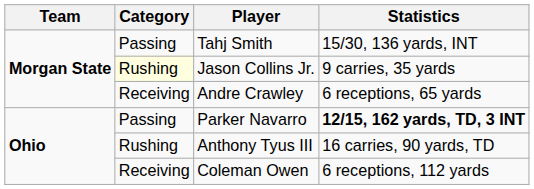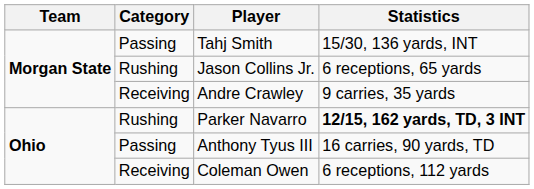(148, 68) lightyellow background -> (148, 68) no background
(389, 68) 9 carries, 35 yards -> (402, 68) 6 receptions, 65 yards
(402, 94) 6 receptions, 65 yards -> (389, 94) 9 carries, 35 yards
(147, 119) Passing -> (148, 119) Rushing
(148, 145) Rushing -> (147, 145) Passing
